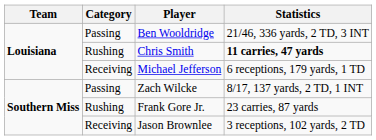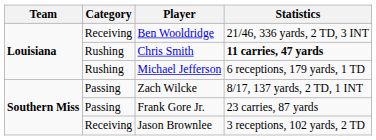(103, 32) Passing -> (108, 32) Receiving
(108, 70) Receiving -> (104, 70) Rushing
(104, 107) Rushing -> (103, 107) Passing
